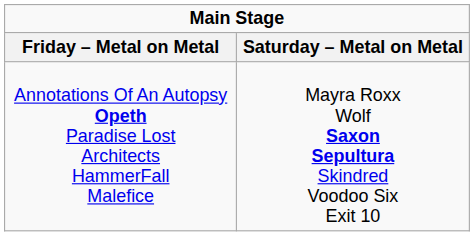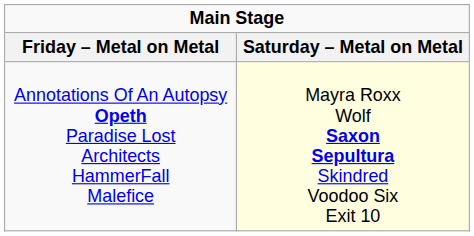(353, 156) no background -> (353, 156) lightyellow background
